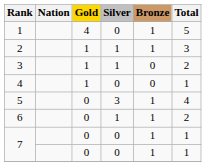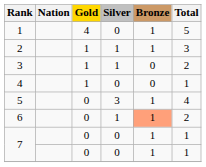(153, 118) no background -> (153, 118) lightsalmon background
